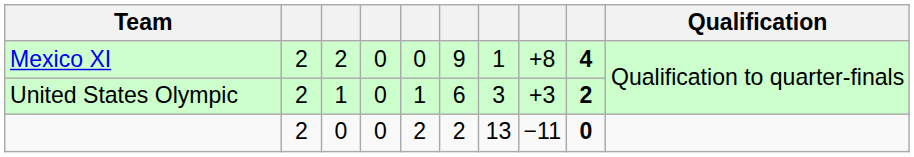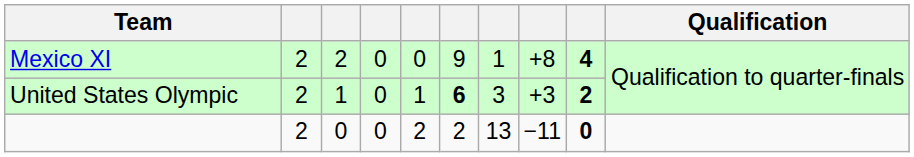(459, 95) normal -> (459, 95) bold
